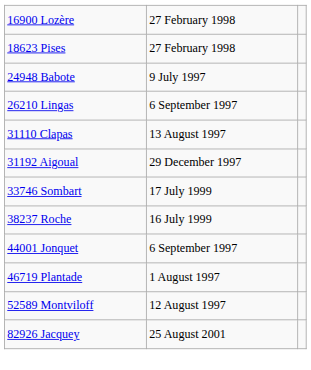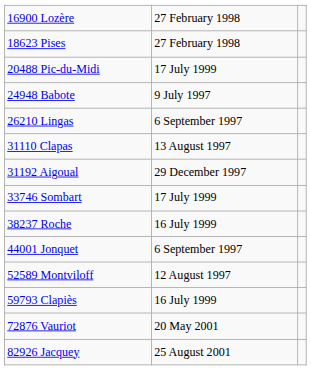+ row: (53, 69)
- row: (45, 277)
+ row: (42, 300)
+ row: (42, 326)
